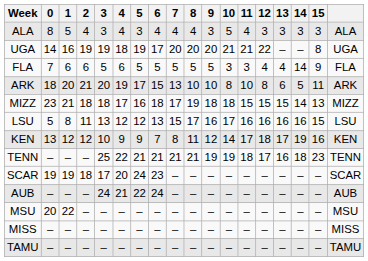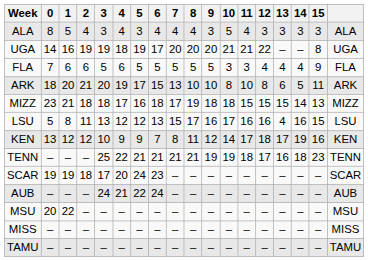(300, 67) 14 -> (300, 67) 4
(282, 121) 16 -> (282, 121) 4
